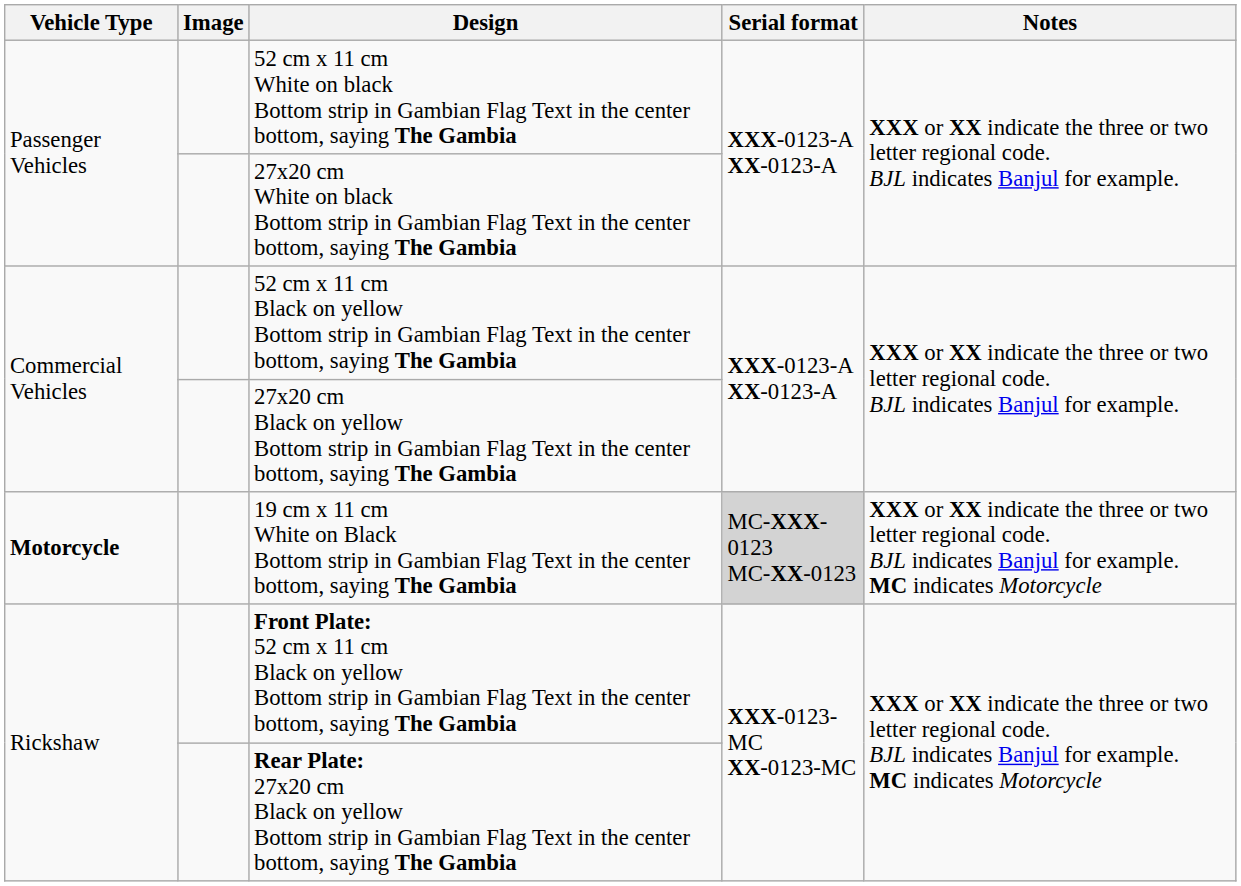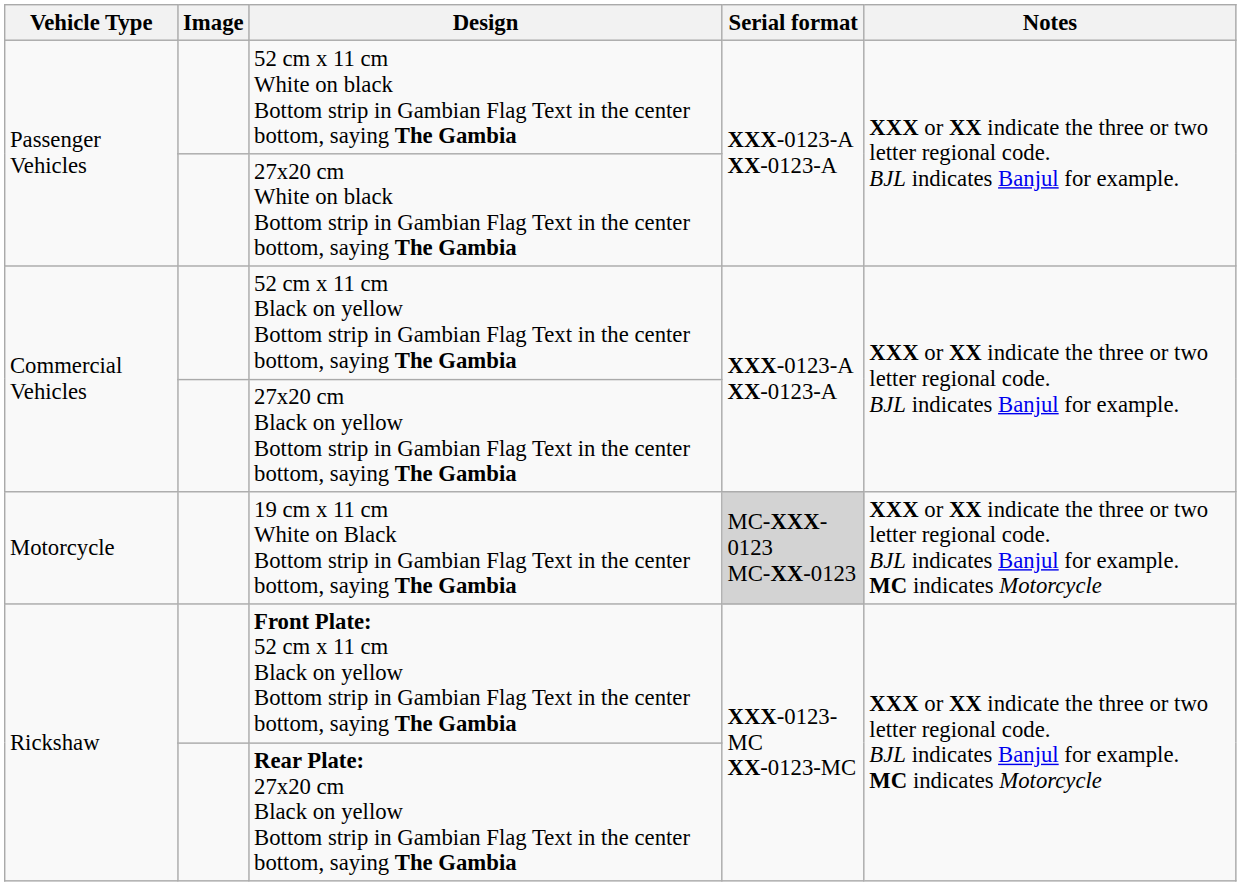(65, 547) bold -> (62, 547) normal
